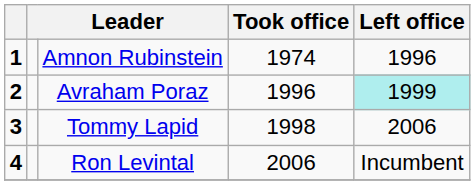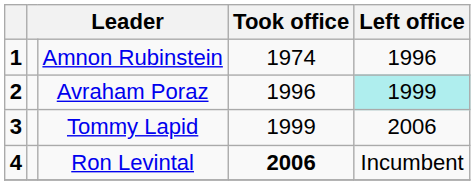(291, 127) 1998 -> (291, 127) 1999
(291, 162) normal -> (291, 162) bold
